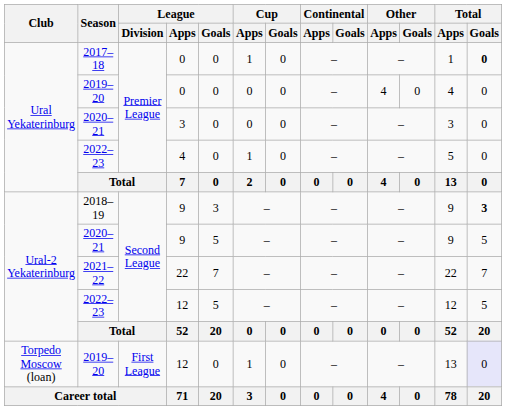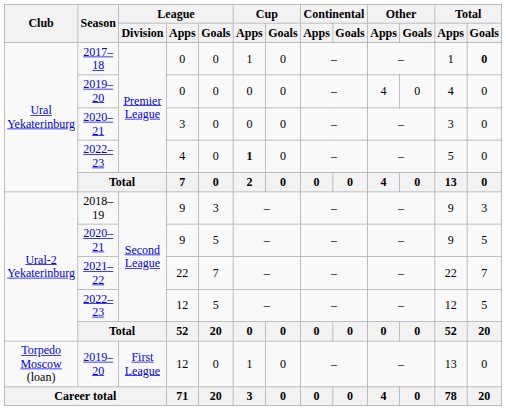(249, 156) normal -> (249, 156) bold
(484, 207) bold -> (484, 207) normal
(484, 363) lavender background -> (484, 363) no background
